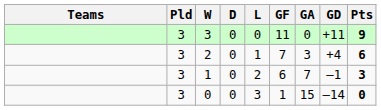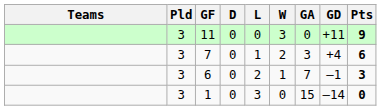columns swapped: (208, 15) <-> (282, 15)
